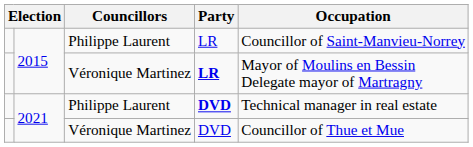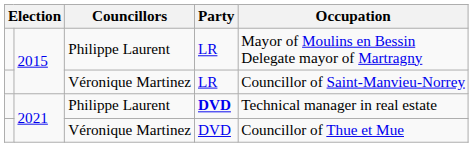(353, 40) Councillor of Saint-Manvieu-Norrey -> (332, 49) Mayor of Moulins en Bessin Delegate mayor of Martragny
(209, 73) bold -> (208, 81) normal
(332, 73) Mayor of Moulins en Bessin Delegate mayor of Martragny -> (353, 81) Councillor of Saint-Manvieu-Norrey
